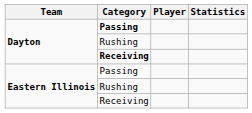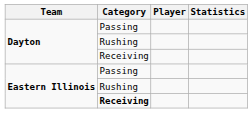(119, 27) bold -> (119, 27) normal
(124, 56) bold -> (124, 56) normal
(124, 101) normal -> (124, 101) bold
